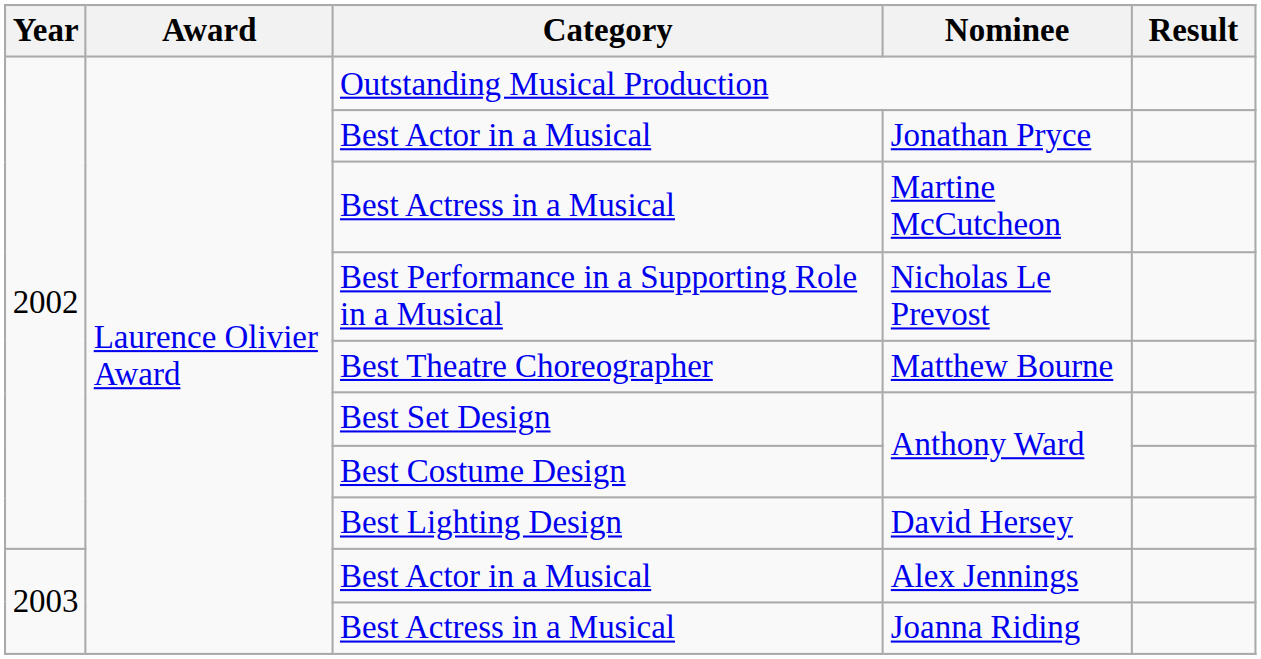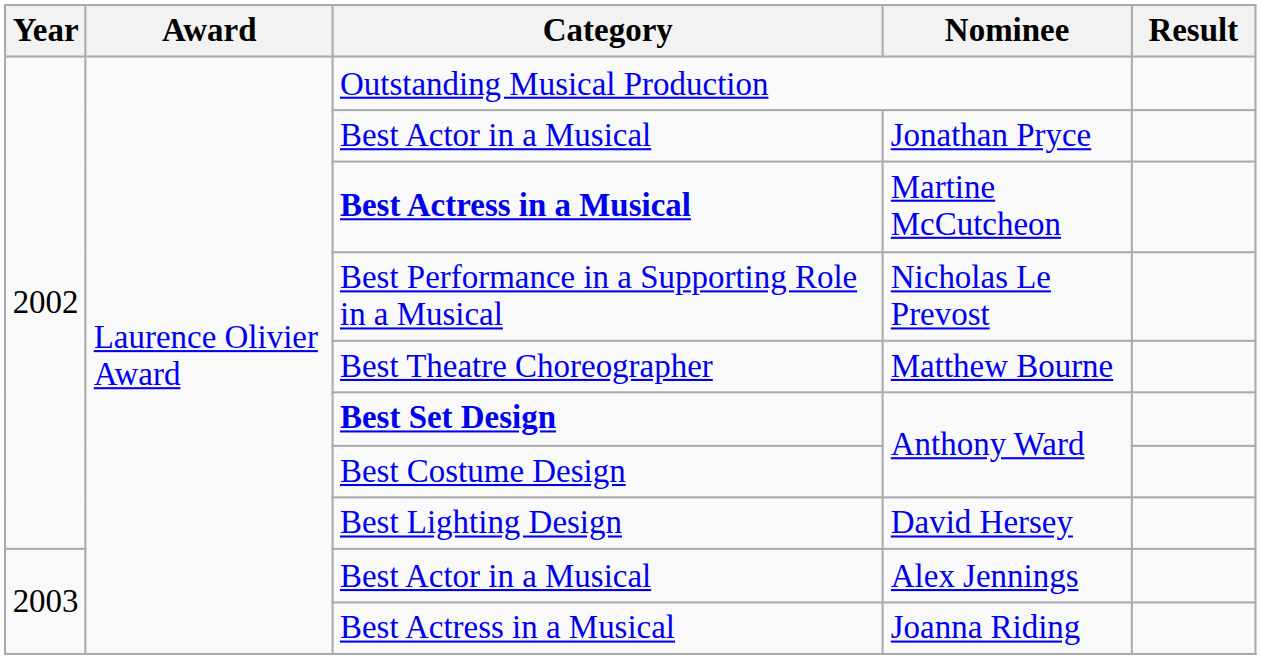(507, 205) normal -> (515, 205) bold
(445, 418) normal -> (448, 418) bold
